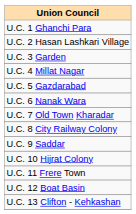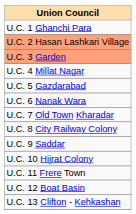(68, 42) no background -> (68, 42) lightsalmon background
(36, 56) no background -> (36, 56) lightsalmon background
